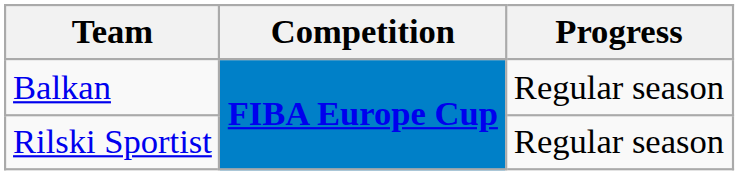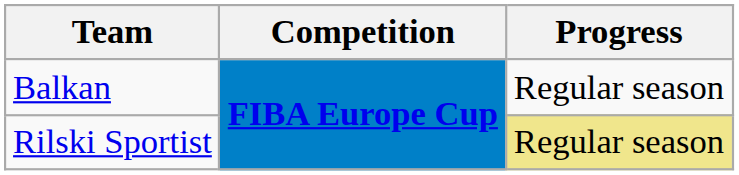(619, 141) no background -> (619, 141) khaki background
